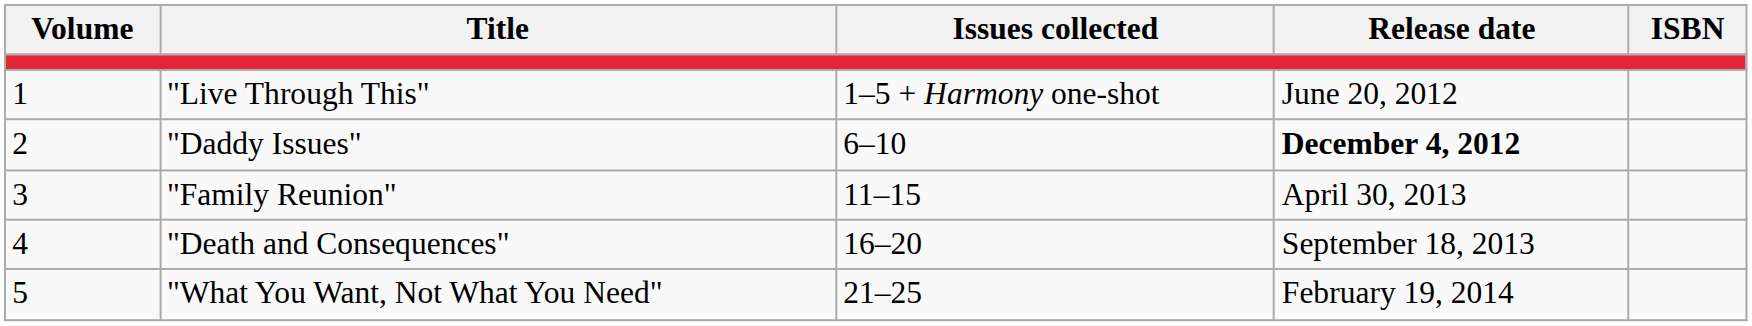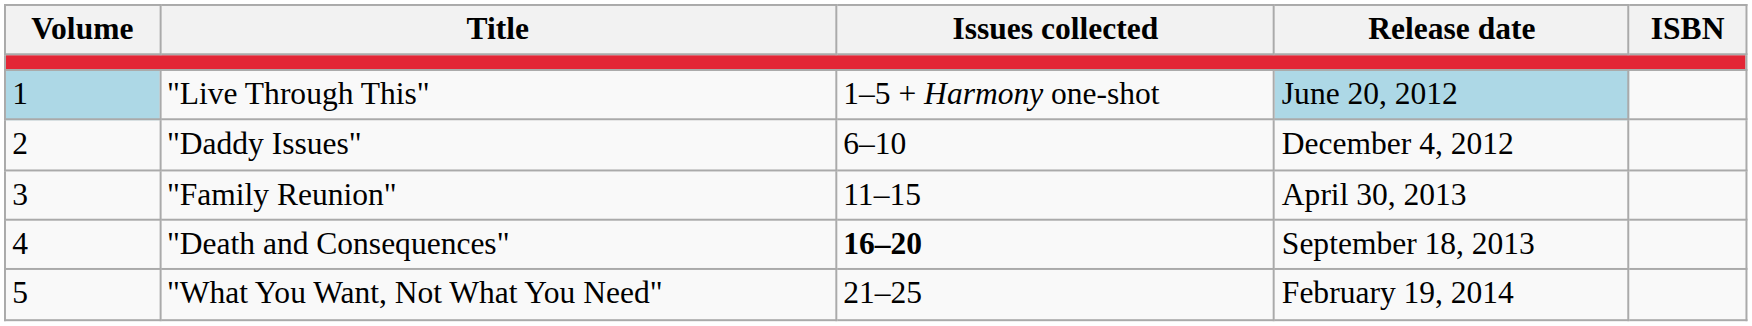(20, 94) no background -> (20, 94) lightblue background
(1370, 94) no background -> (1370, 94) lightblue background
(1401, 144) bold -> (1398, 144) normal
(883, 243) normal -> (883, 243) bold
